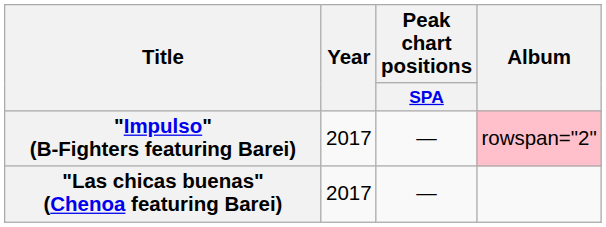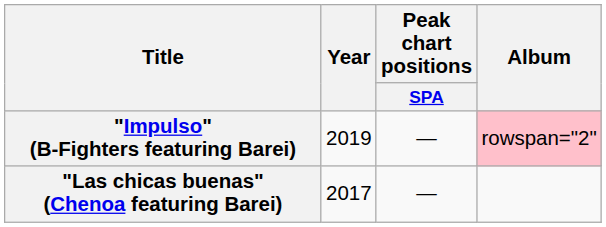(349, 138) 2017 -> (349, 138) 2019
